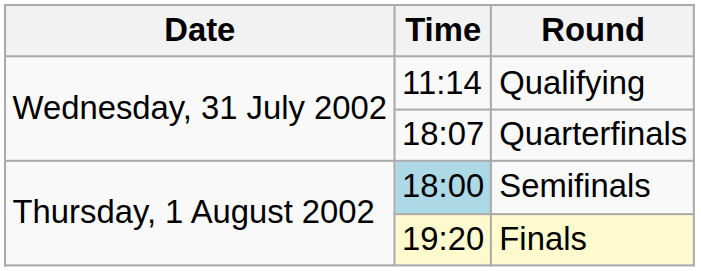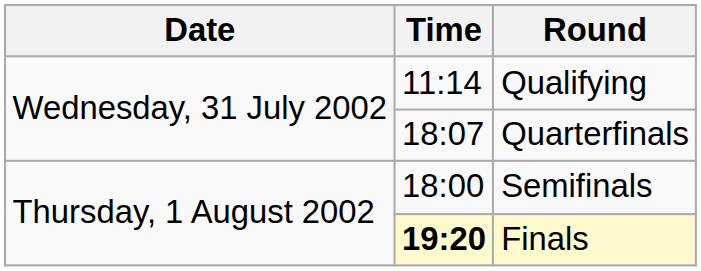(443, 186) lightblue background -> (443, 186) no background
(443, 238) normal -> (444, 238) bold
